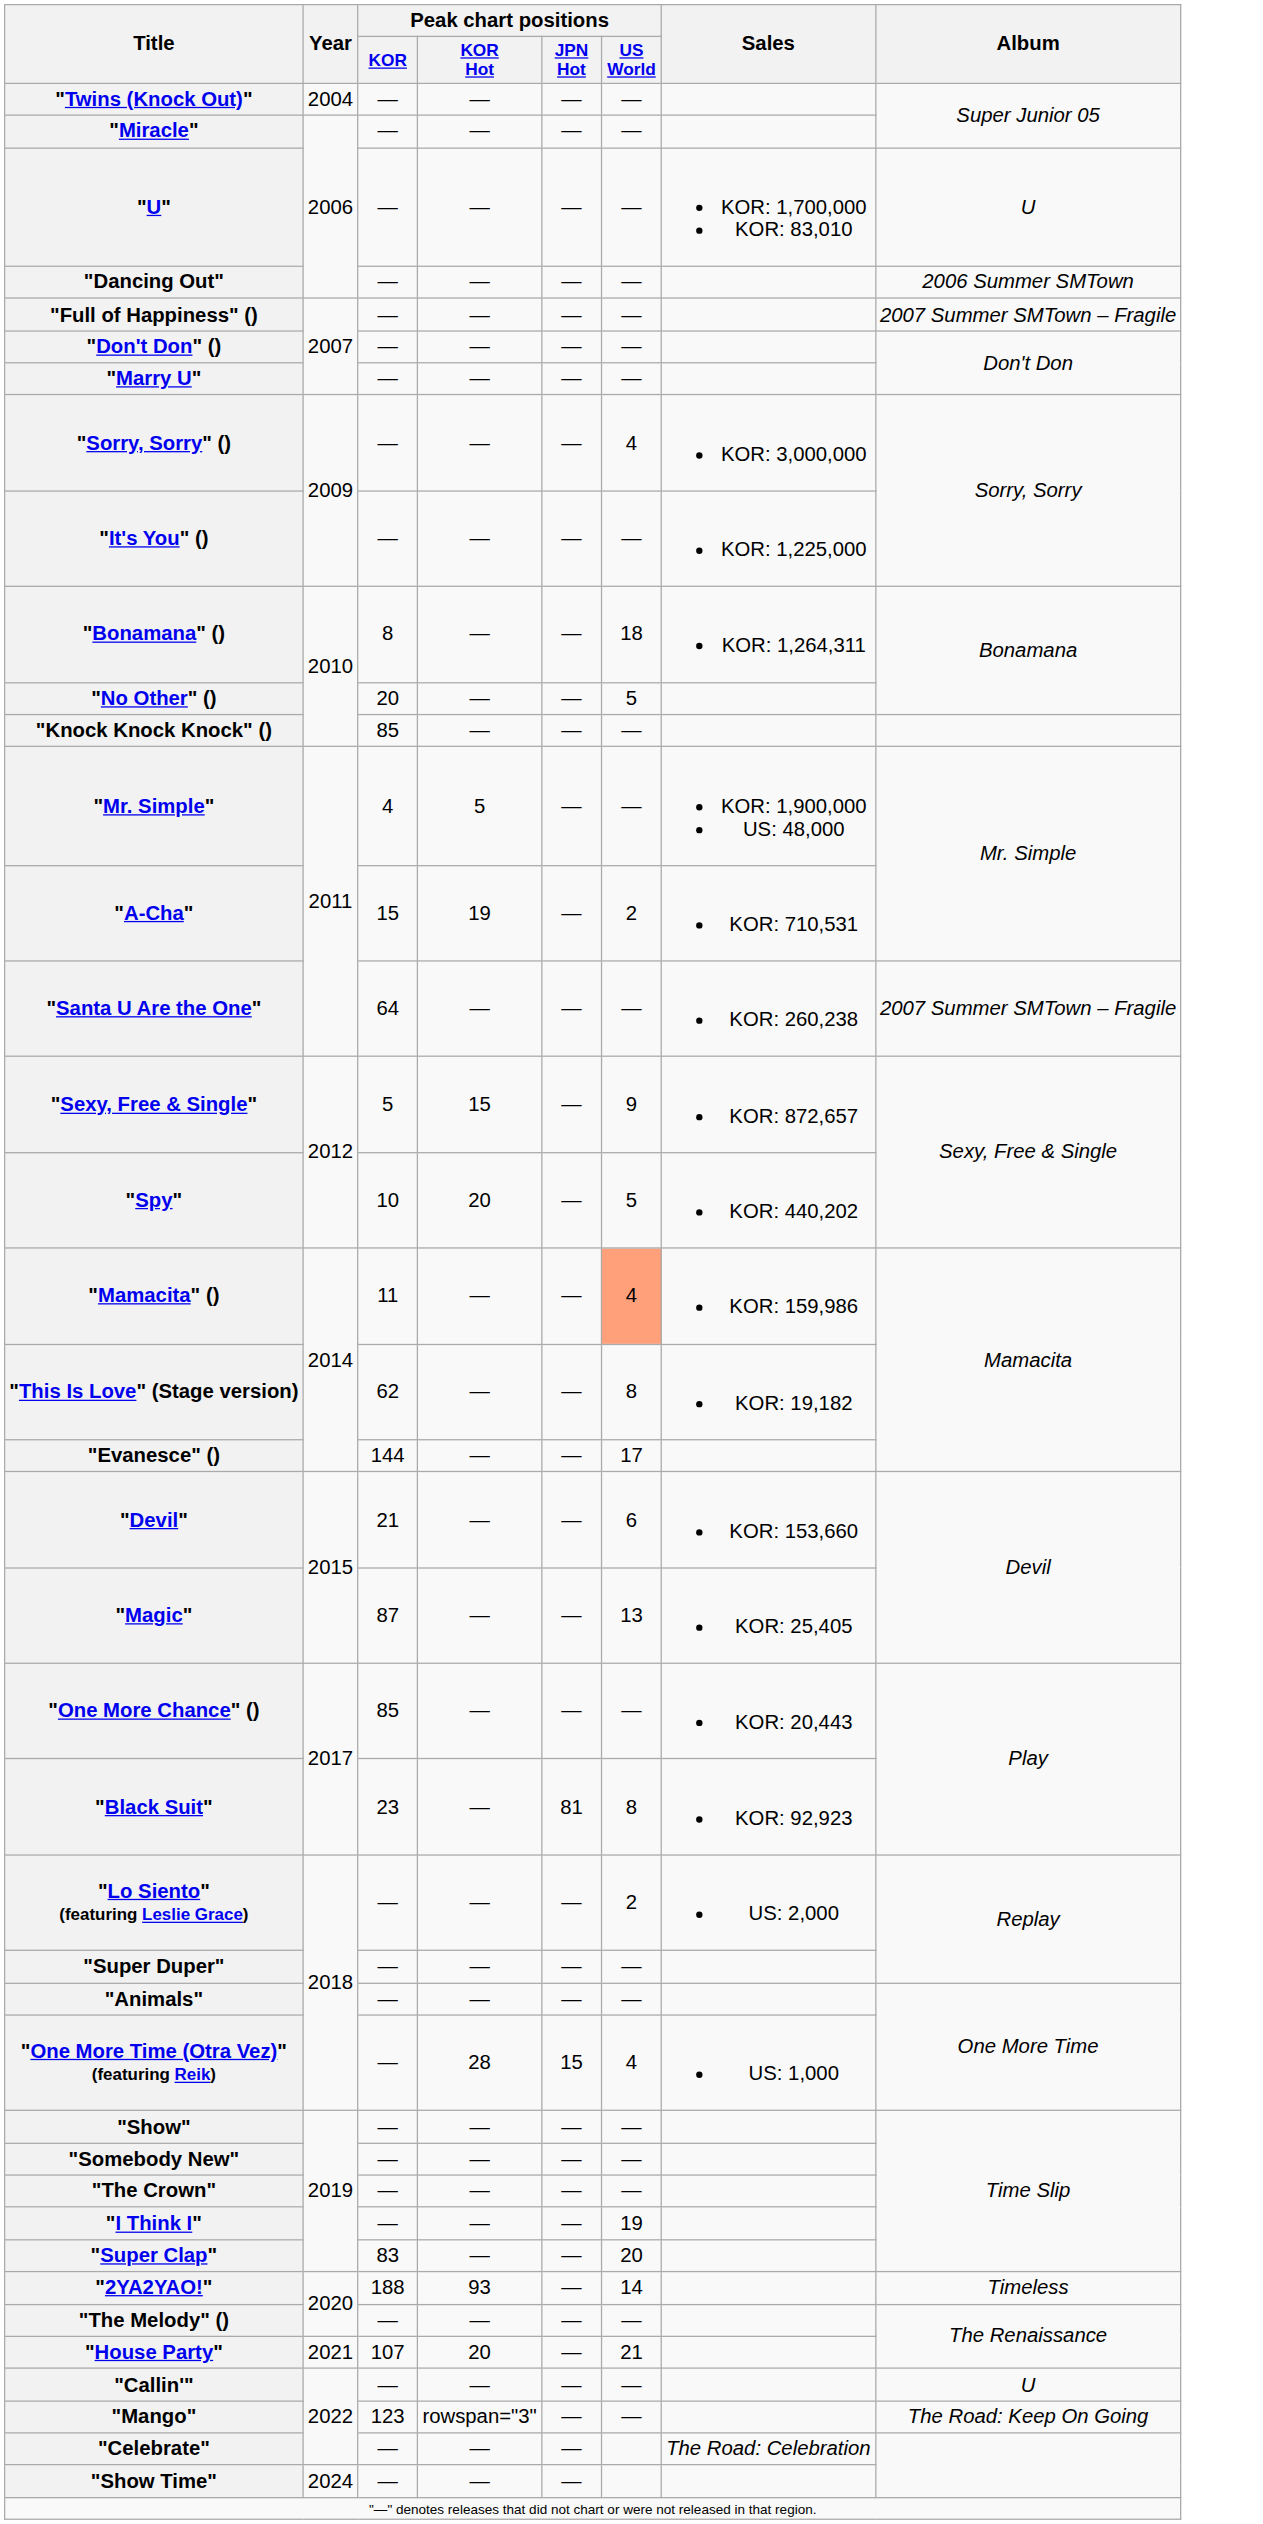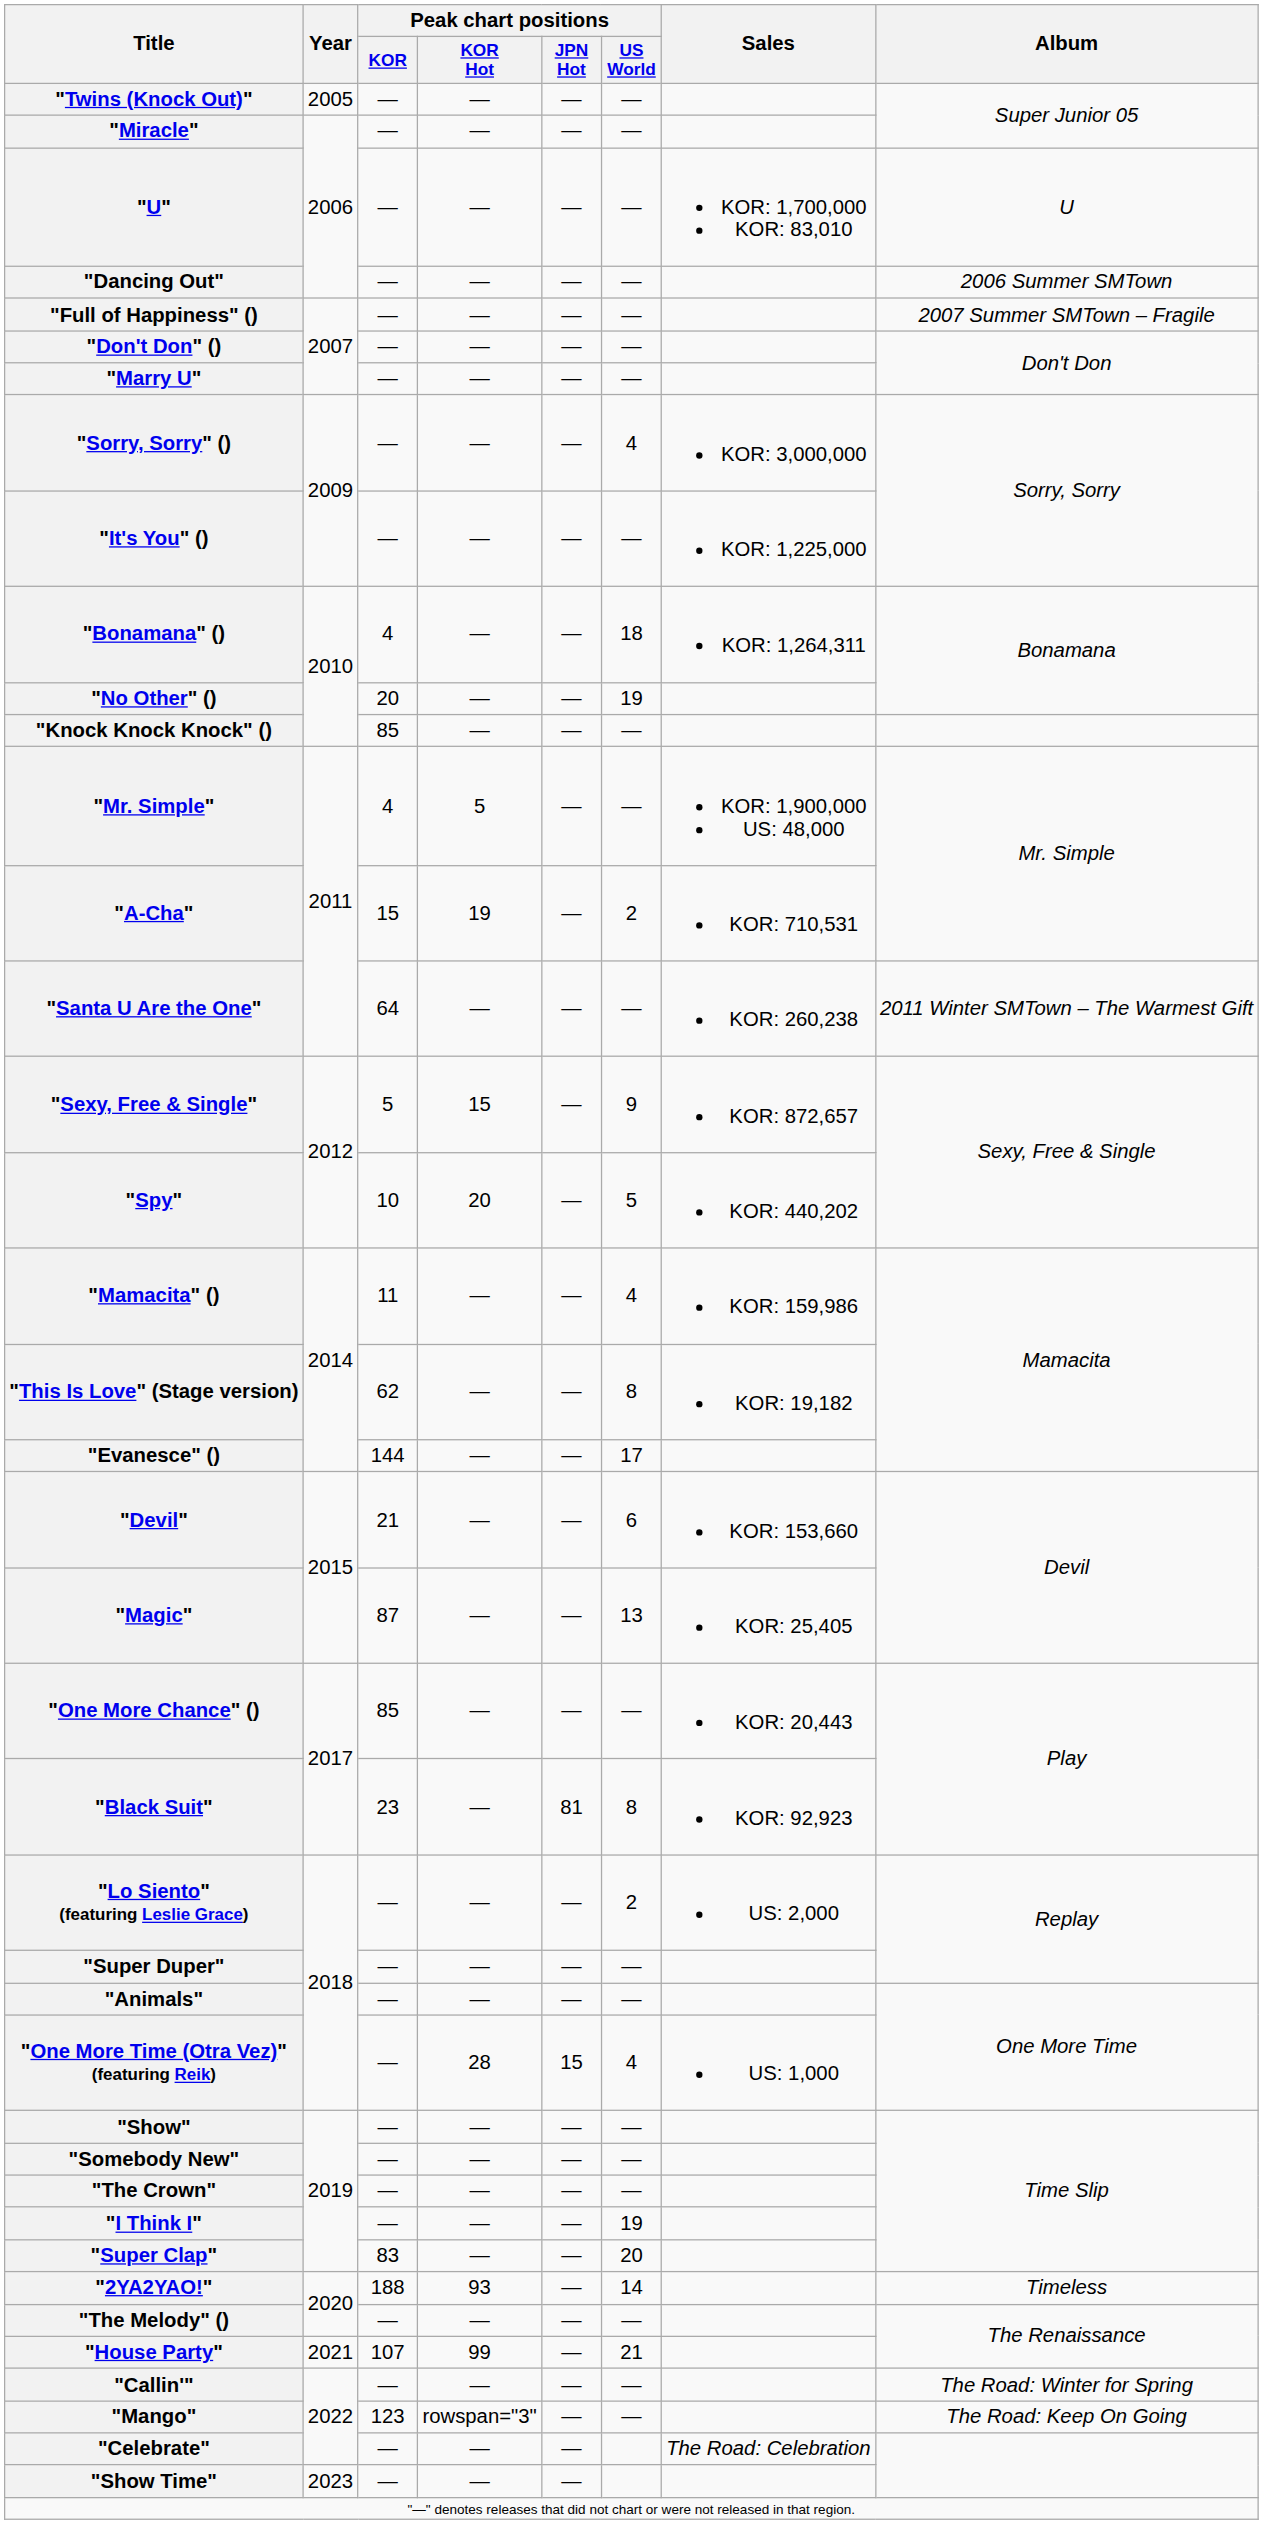(330, 99) 2004 -> (330, 99) 2005
(388, 634) 8 -> (388, 634) 4
(631, 698) 5 -> (631, 698) 19
(1028, 1008) 2007 Summer SMTown – Fragile -> (1067, 1008) 2011 Winter SMTown – The Warmest Gift
(631, 1295) lightsalmon background -> (631, 1295) no background
(480, 2352) 20 -> (480, 2352) 99
(1028, 2384) U -> (1067, 2384) The Road: Winter for Spring
(330, 2481) 2024 -> (330, 2481) 2023
